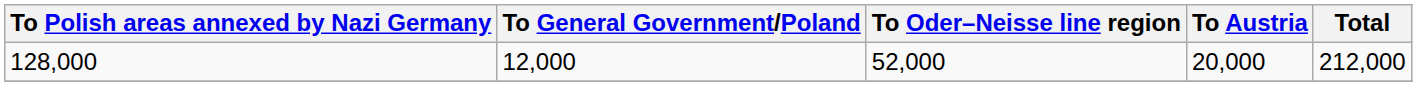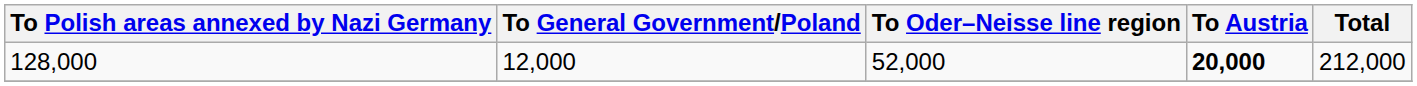(1229, 61) normal -> (1229, 61) bold
